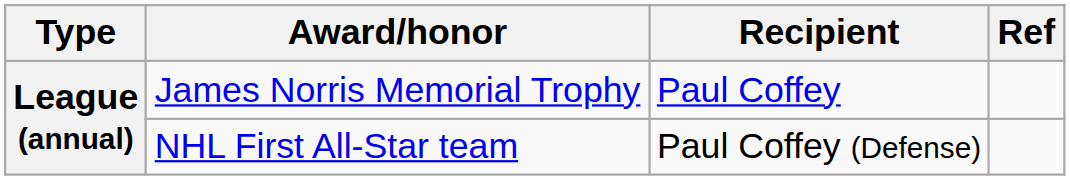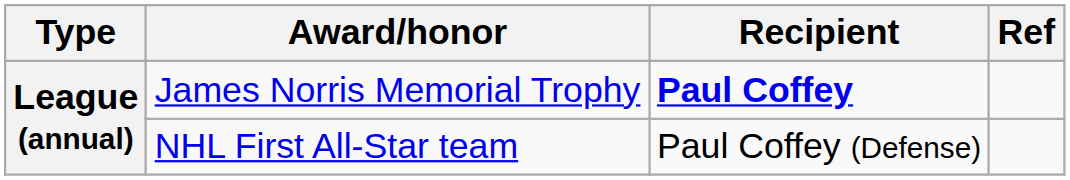(749, 89) normal -> (755, 89) bold
